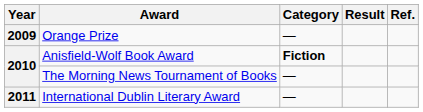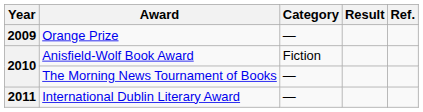(304, 55) bold -> (302, 55) normal
